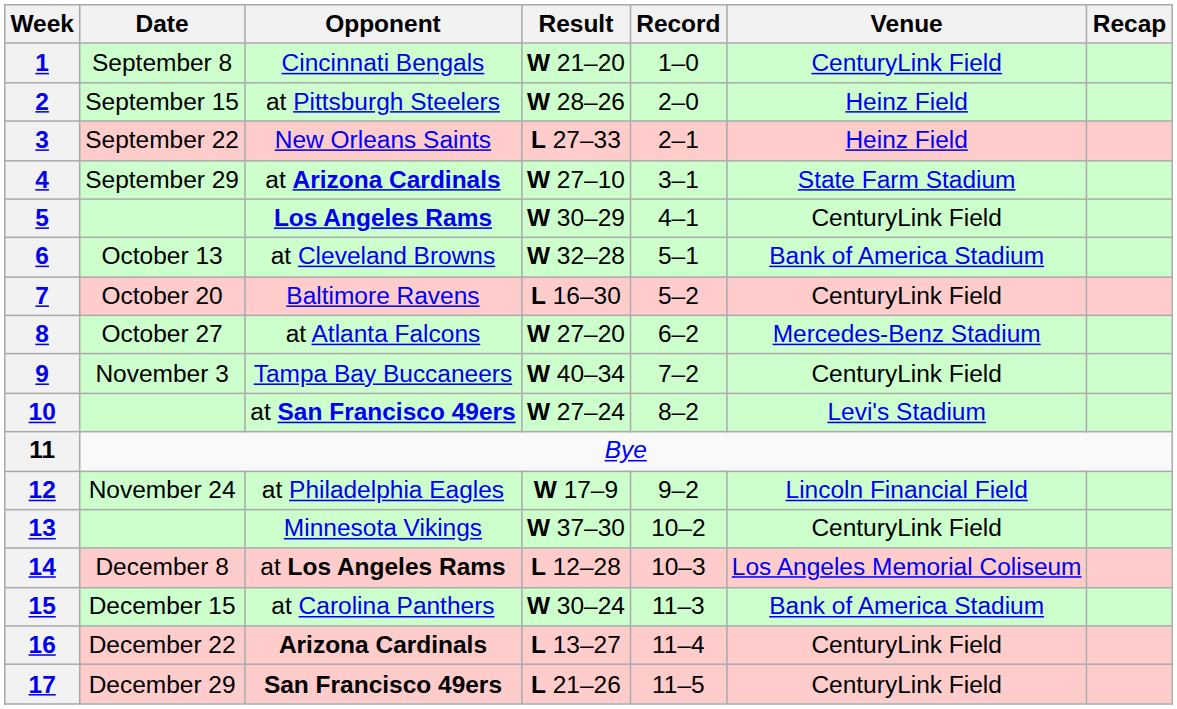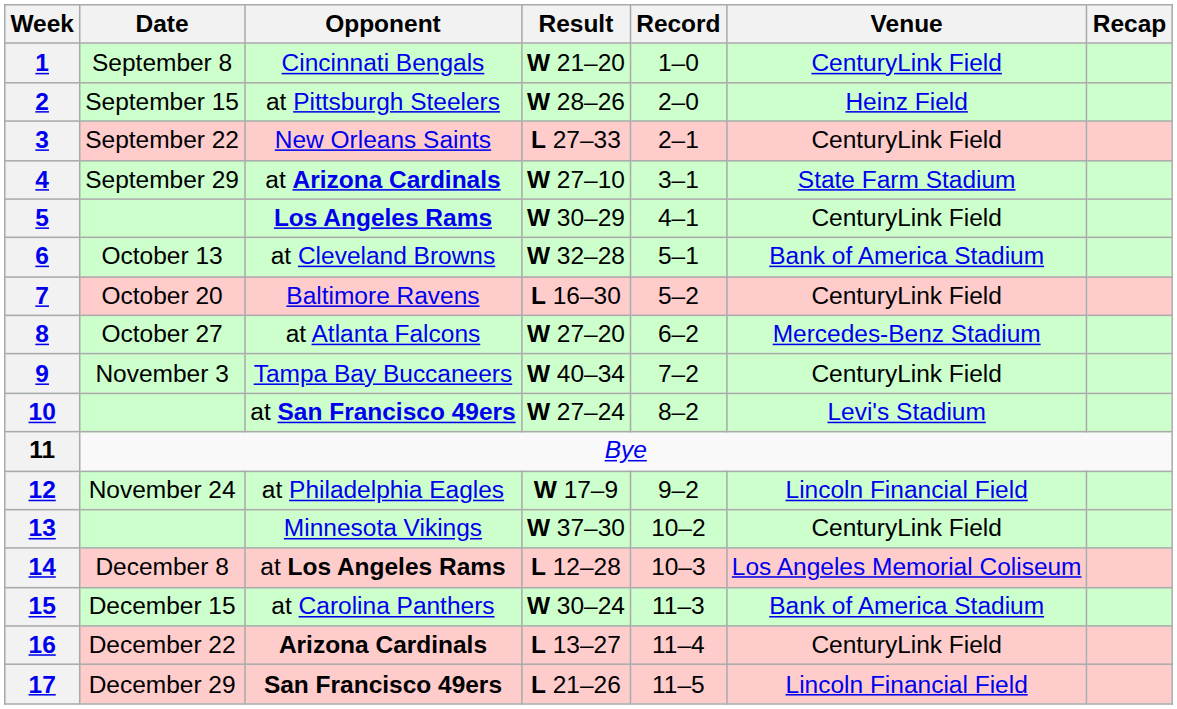(907, 140) Heinz Field -> (907, 140) CenturyLink Field
(907, 683) CenturyLink Field -> (907, 683) Lincoln Financial Field
